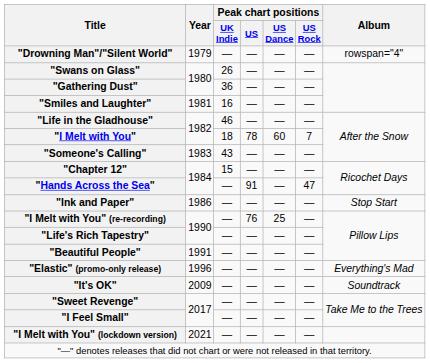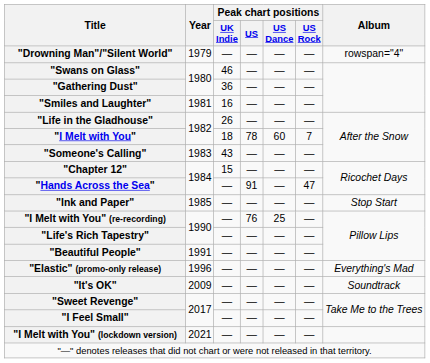(227, 70) 26 -> (227, 70) 46
(227, 120) 46 -> (227, 120) 26
(200, 202) 1986 -> (200, 202) 1985
